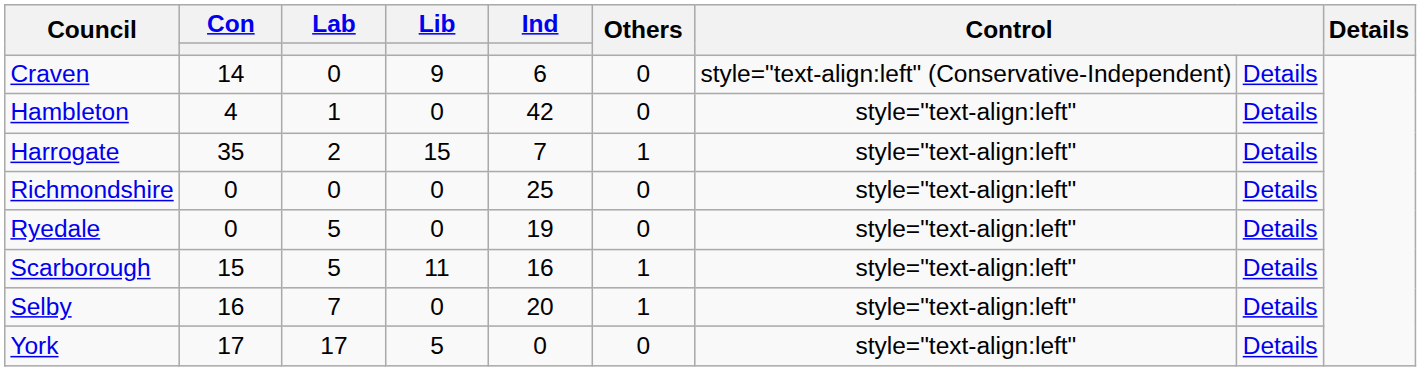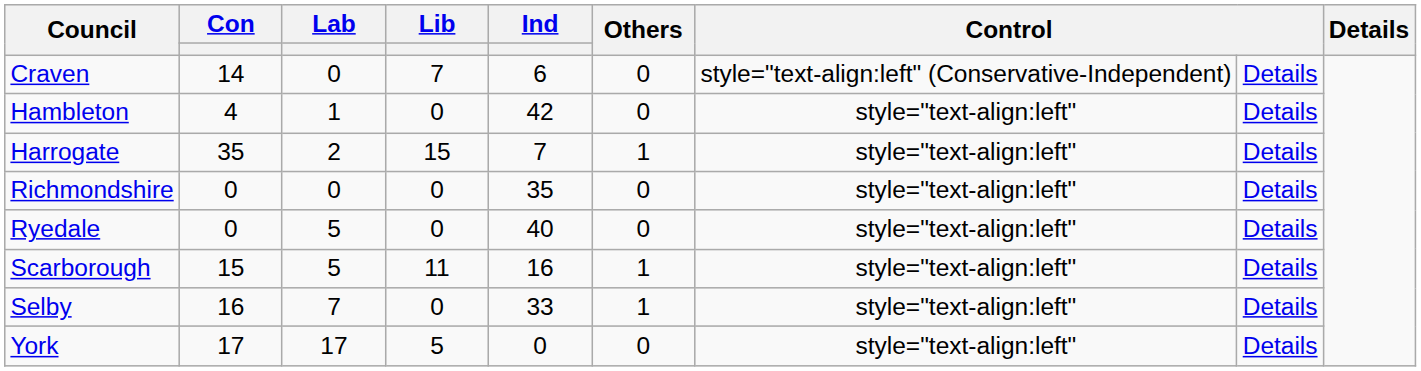(437, 74) 9 -> (437, 74) 7
(540, 190) 25 -> (540, 190) 35
(540, 229) 19 -> (540, 229) 40
(540, 306) 20 -> (540, 306) 33
